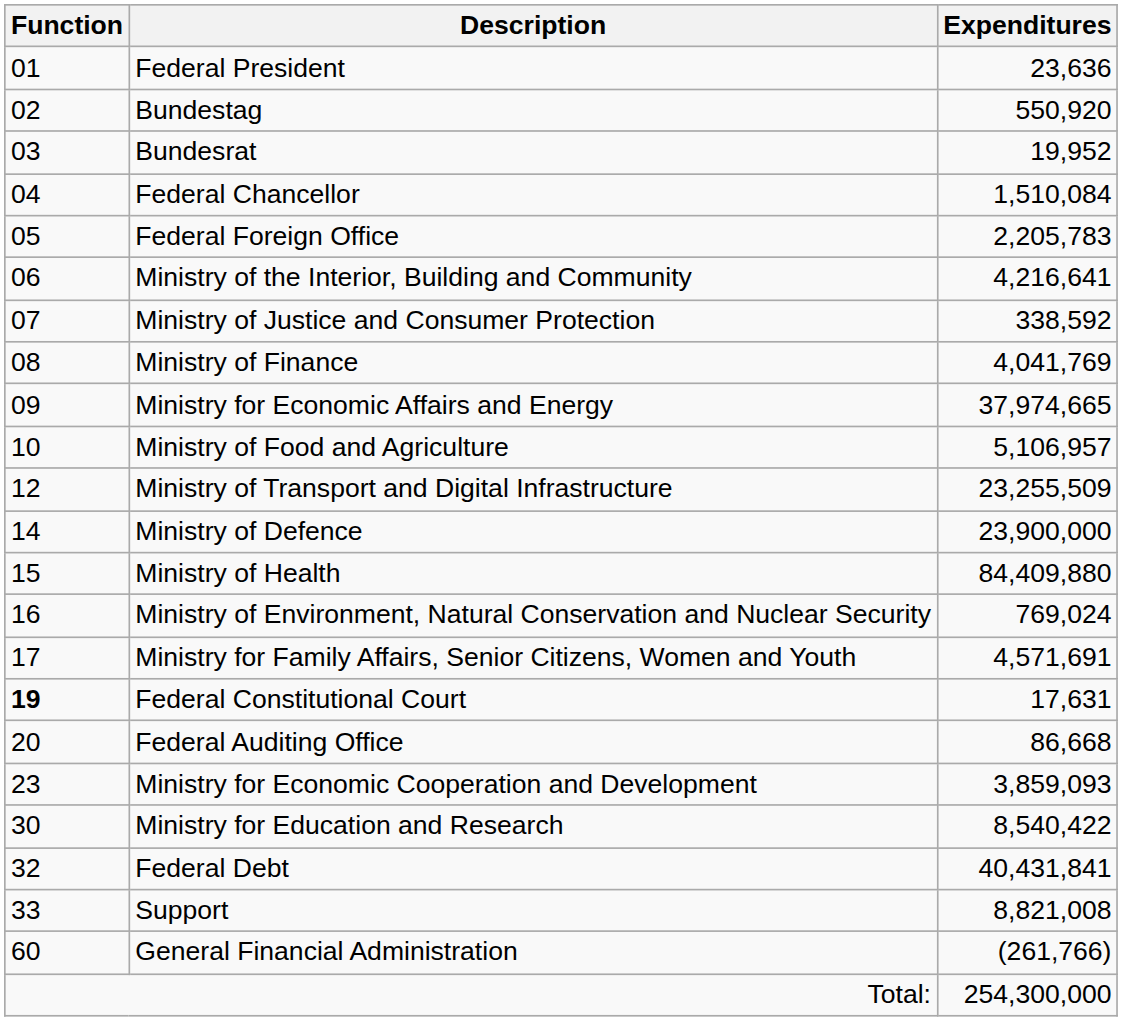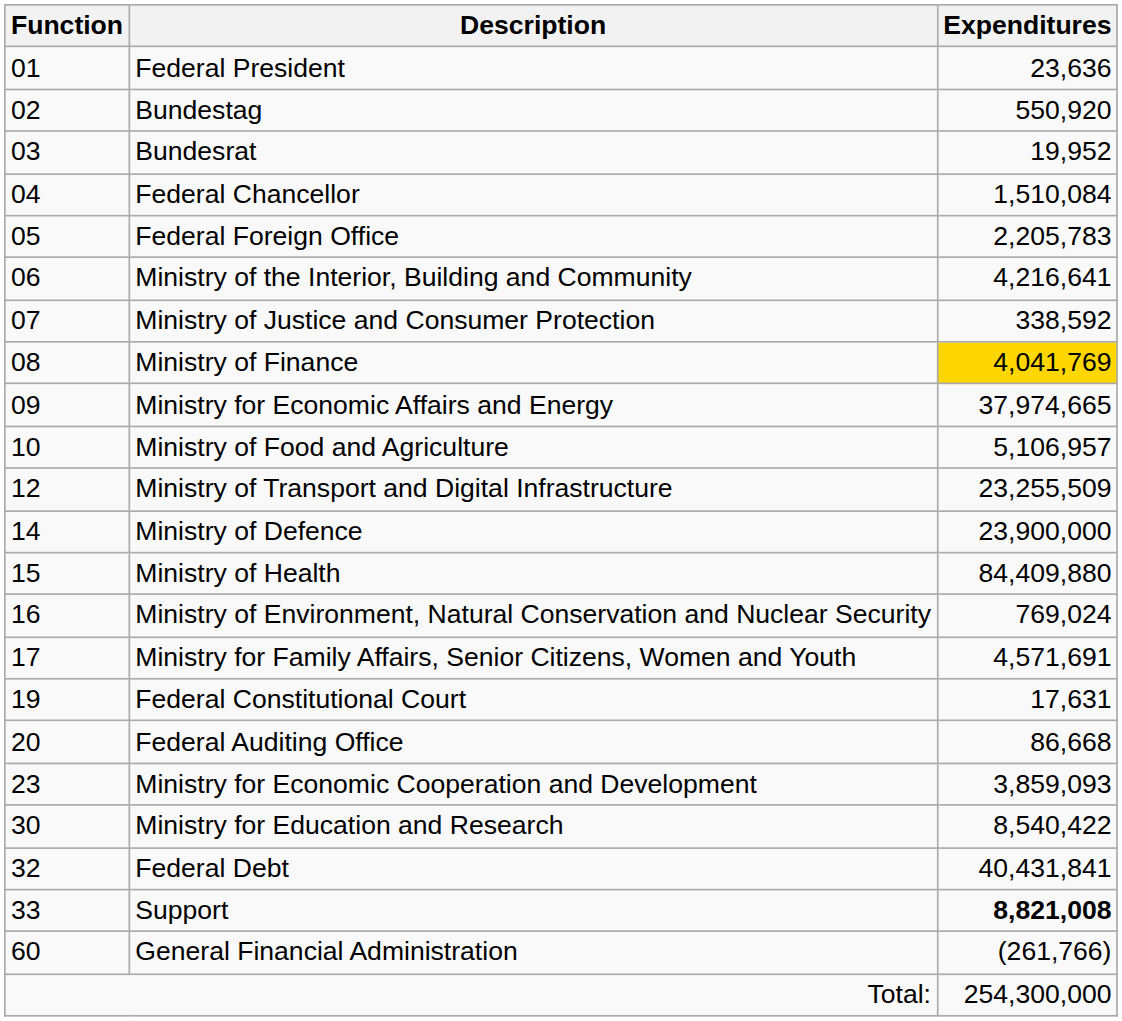(1052, 362) no background -> (1052, 362) gold background
(26, 699) bold -> (26, 699) normal
(1052, 910) normal -> (1052, 910) bold
